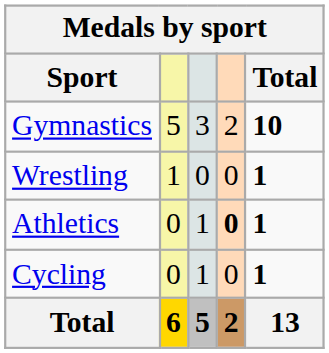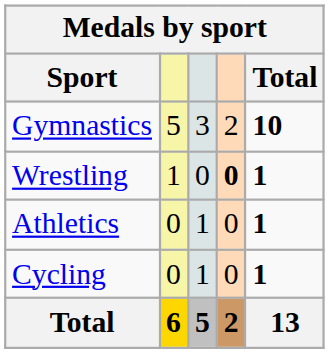(231, 175) normal -> (231, 175) bold
(231, 224) bold -> (231, 224) normal
